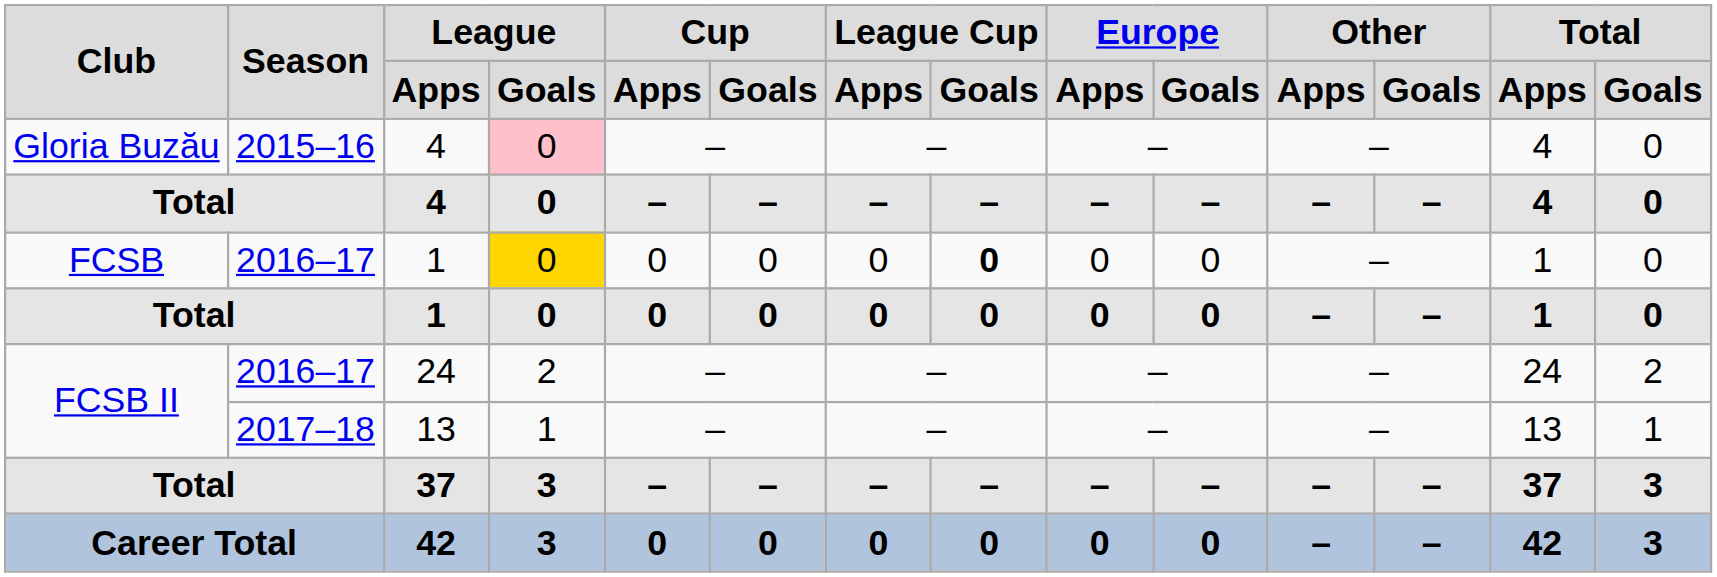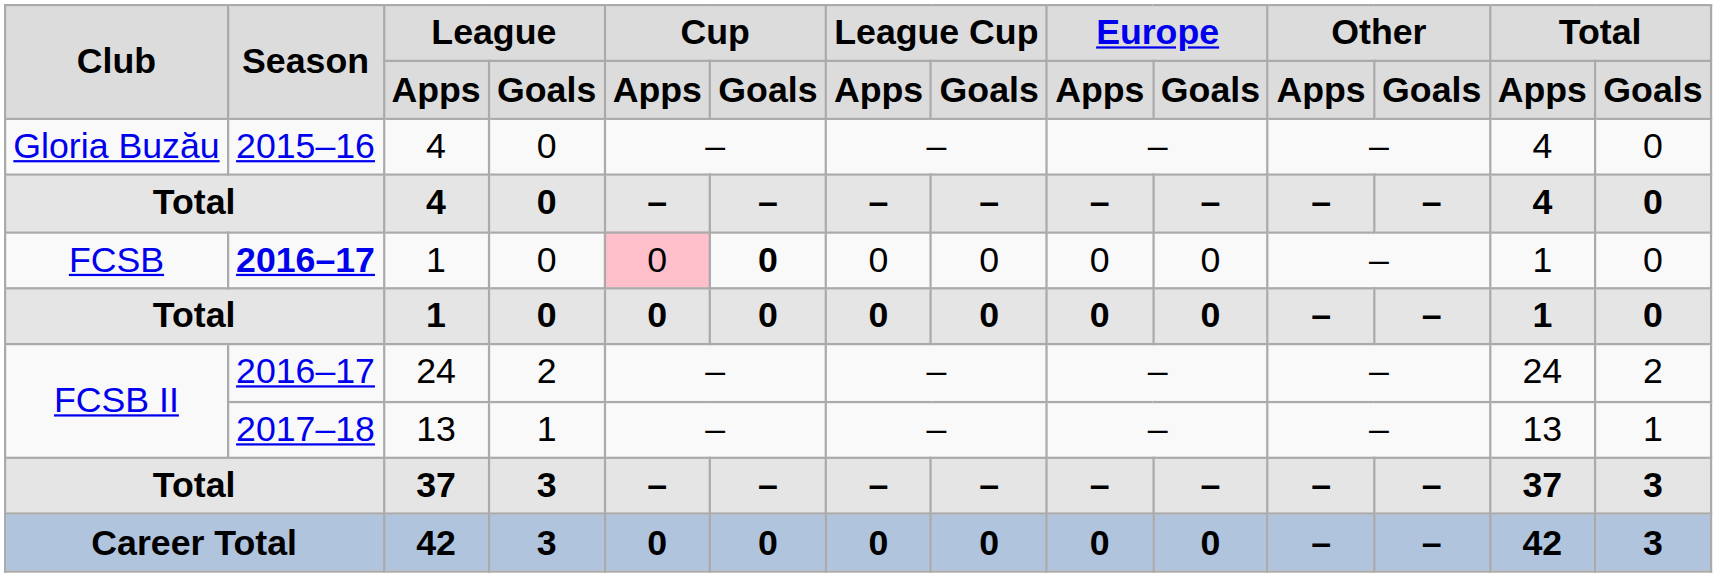(547, 145) pink background -> (547, 145) no background
(306, 259) normal -> (306, 259) bold
(547, 259) gold background -> (547, 259) no background
(657, 259) no background -> (657, 259) pink background
(768, 259) normal -> (768, 259) bold
(989, 259) bold -> (989, 259) normal
